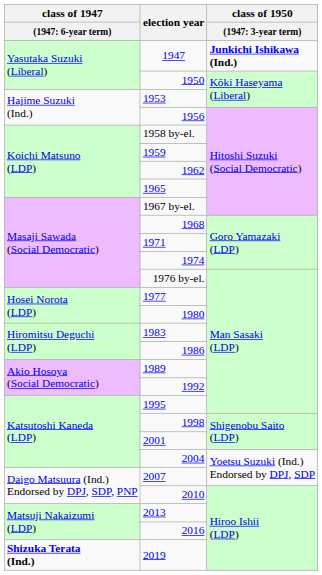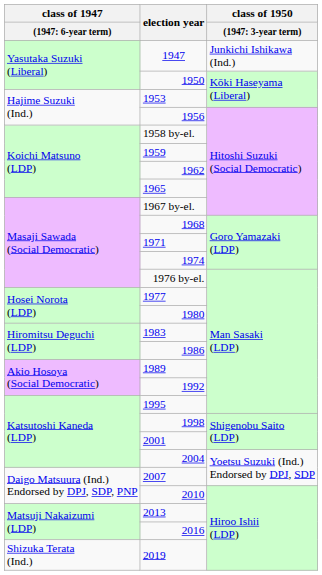(254, 55) bold -> (251, 55) normal
(44, 555) bold -> (41, 555) normal
